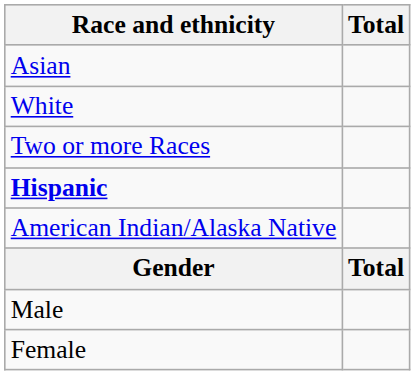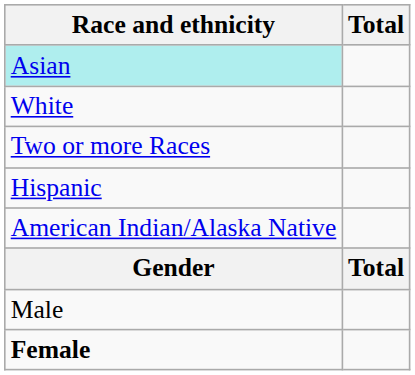(41, 65) no background -> (41, 65) paleturquoise background
(59, 187) bold -> (56, 187) normal
(48, 349) normal -> (51, 349) bold
